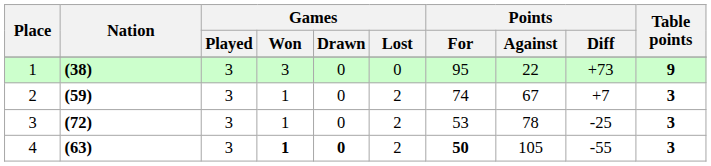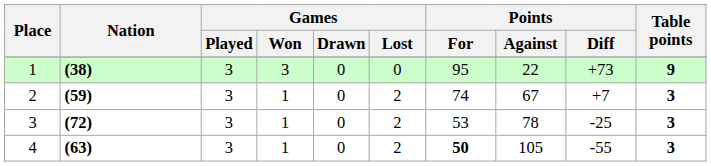(285, 148) bold -> (285, 148) normal
(341, 148) bold -> (341, 148) normal
